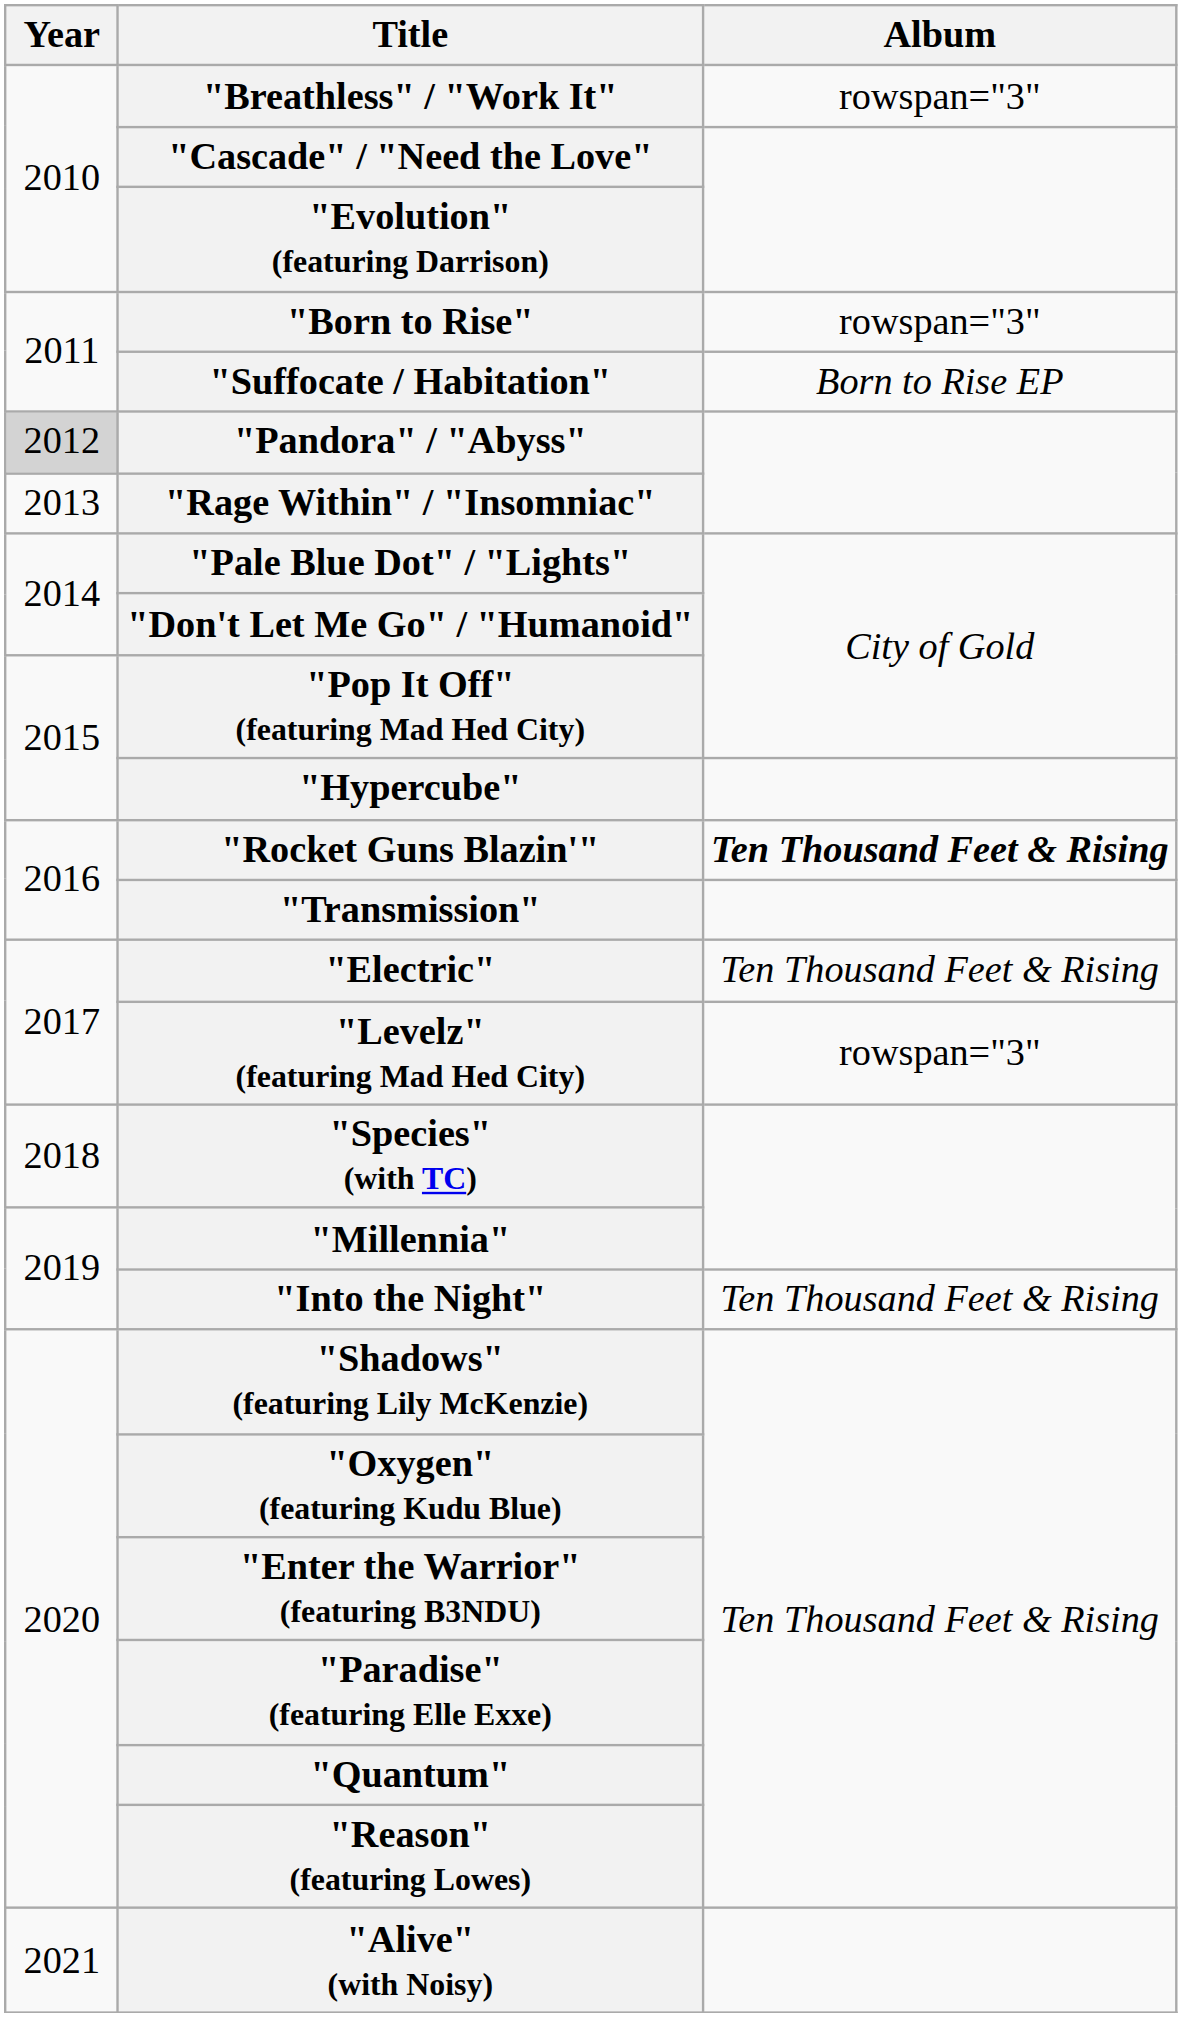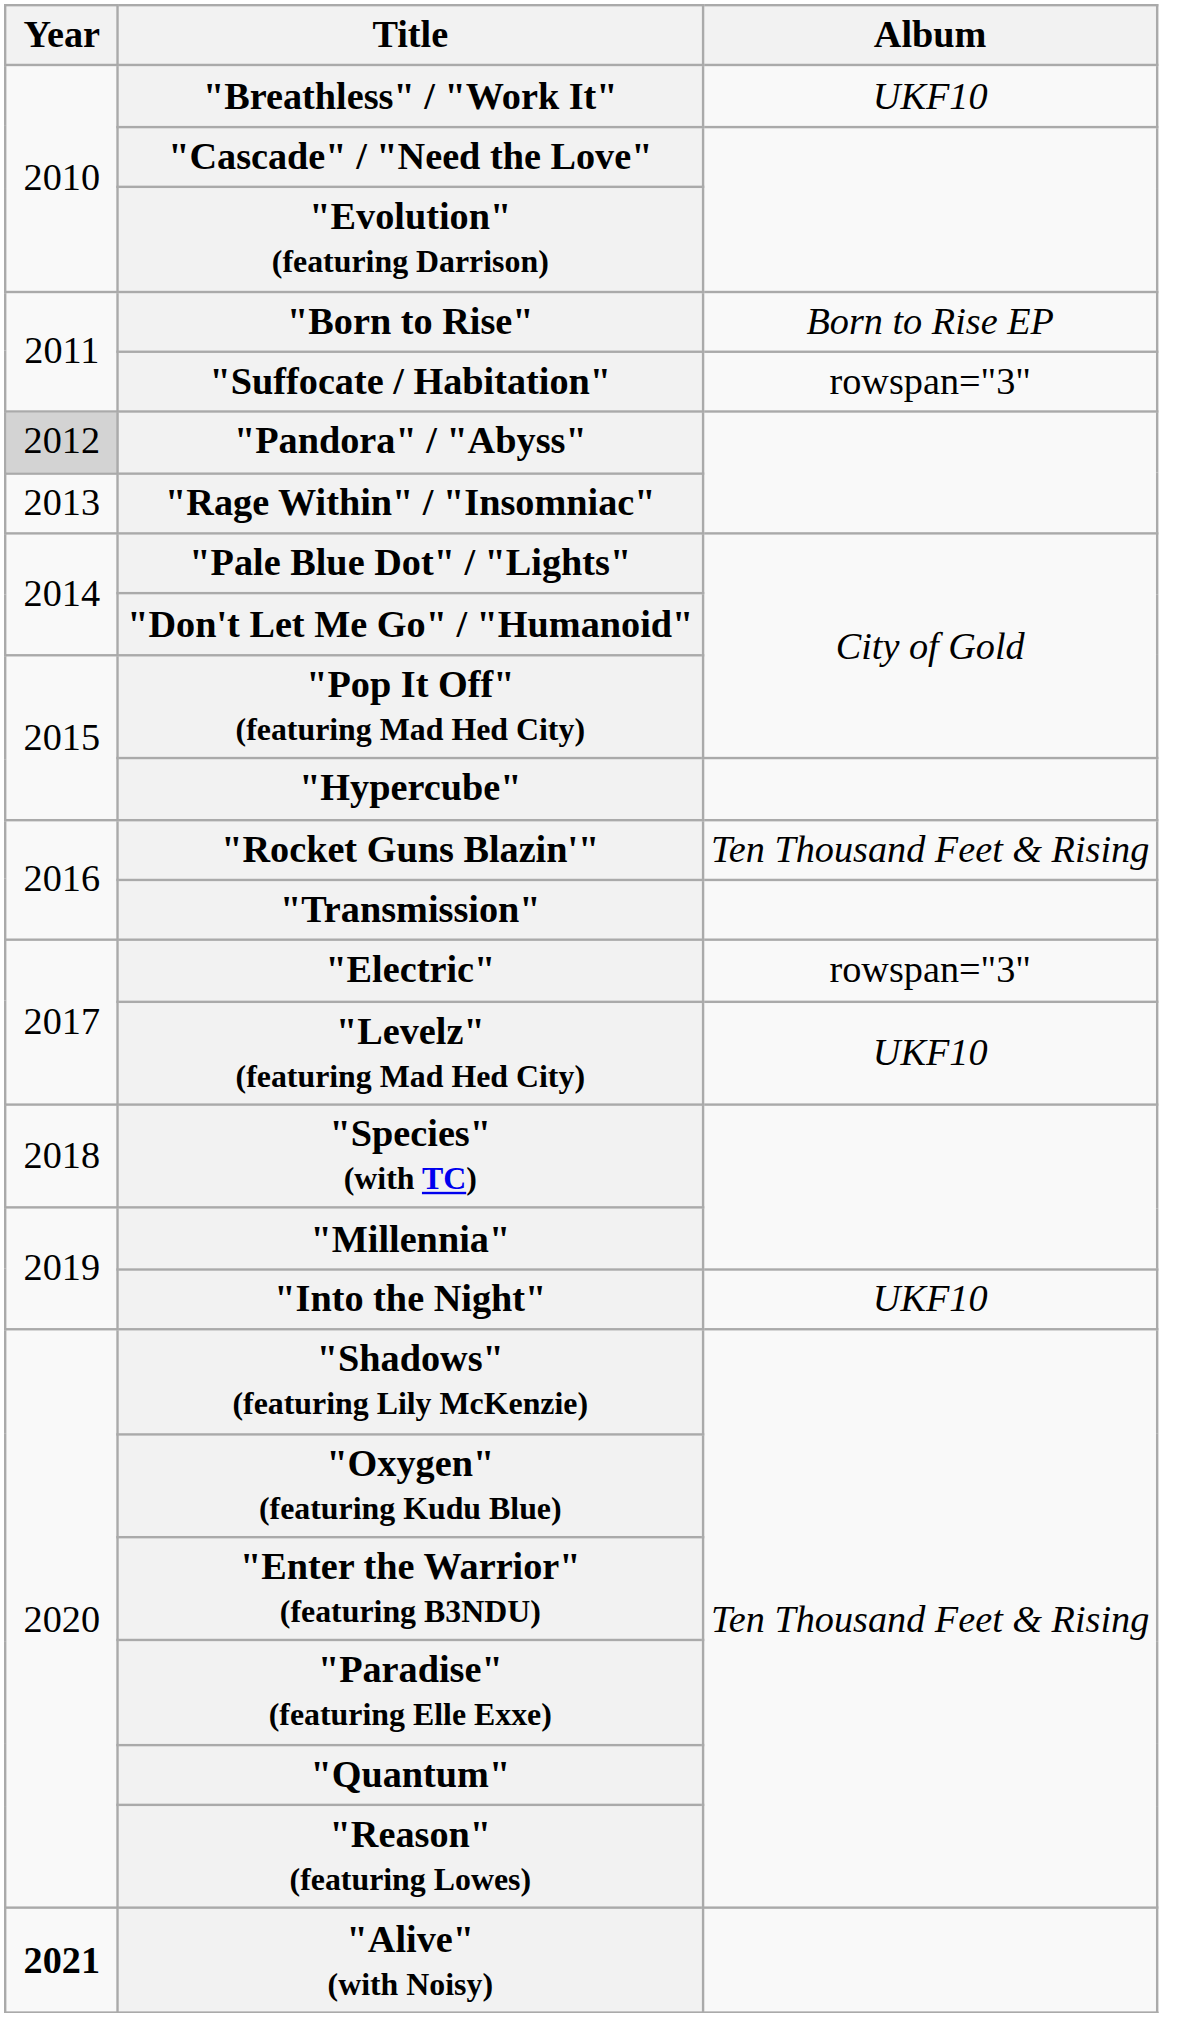(940, 95) rowspan="3" -> (930, 95) UKF10
(940, 320) rowspan="3" -> (930, 320) Born to Rise EP
(940, 381) Born to Rise EP -> (930, 381) rowspan="3"
(940, 848) bold -> (930, 848) normal
(940, 969) Ten Thousand Feet & Rising -> (930, 969) rowspan="3"
(940, 1052) rowspan="3" -> (930, 1052) UKF10
(940, 1298) Ten Thousand Feet & Rising -> (930, 1298) UKF10
(62, 1959) normal -> (62, 1959) bold
